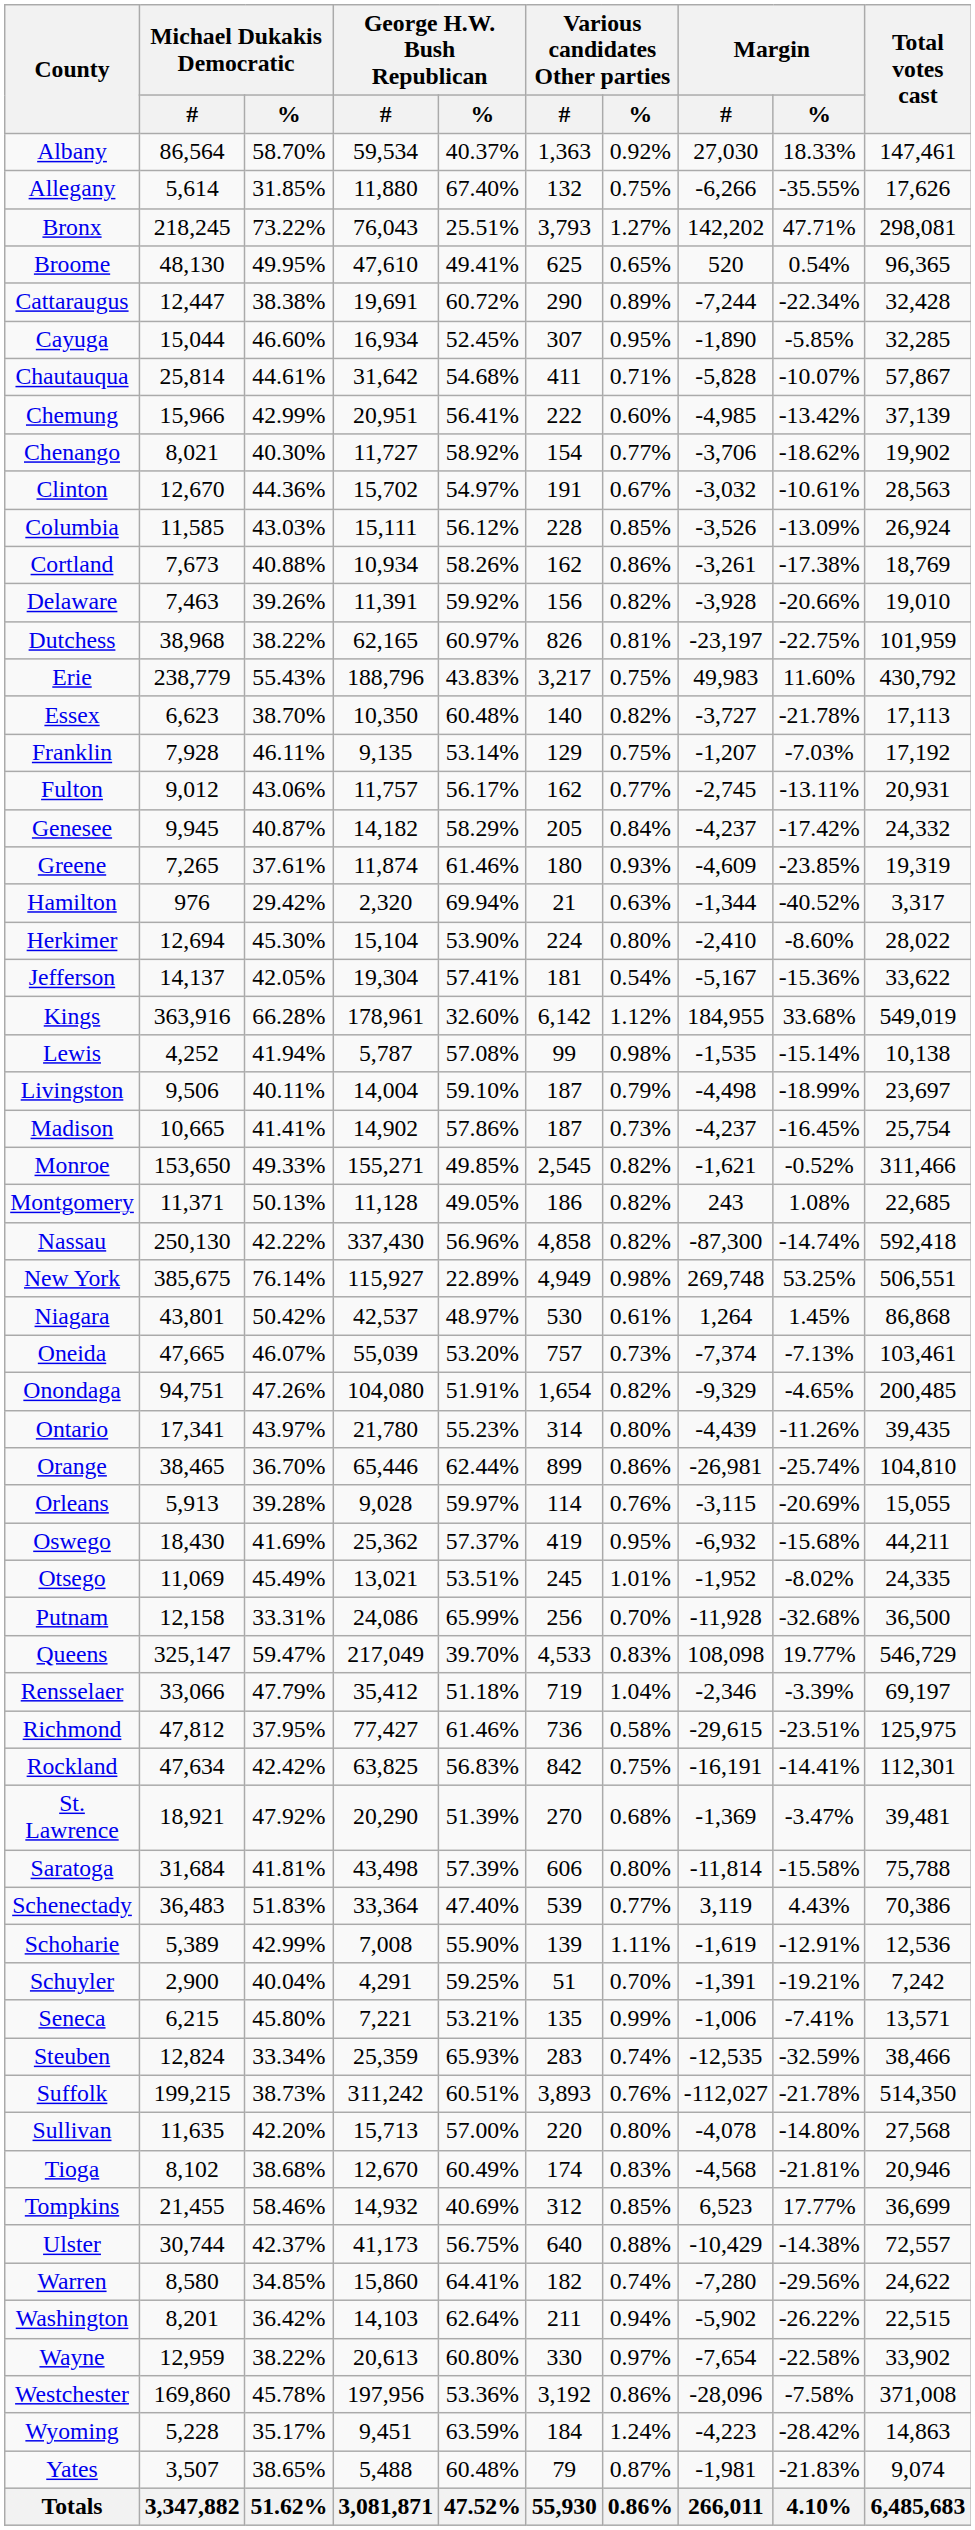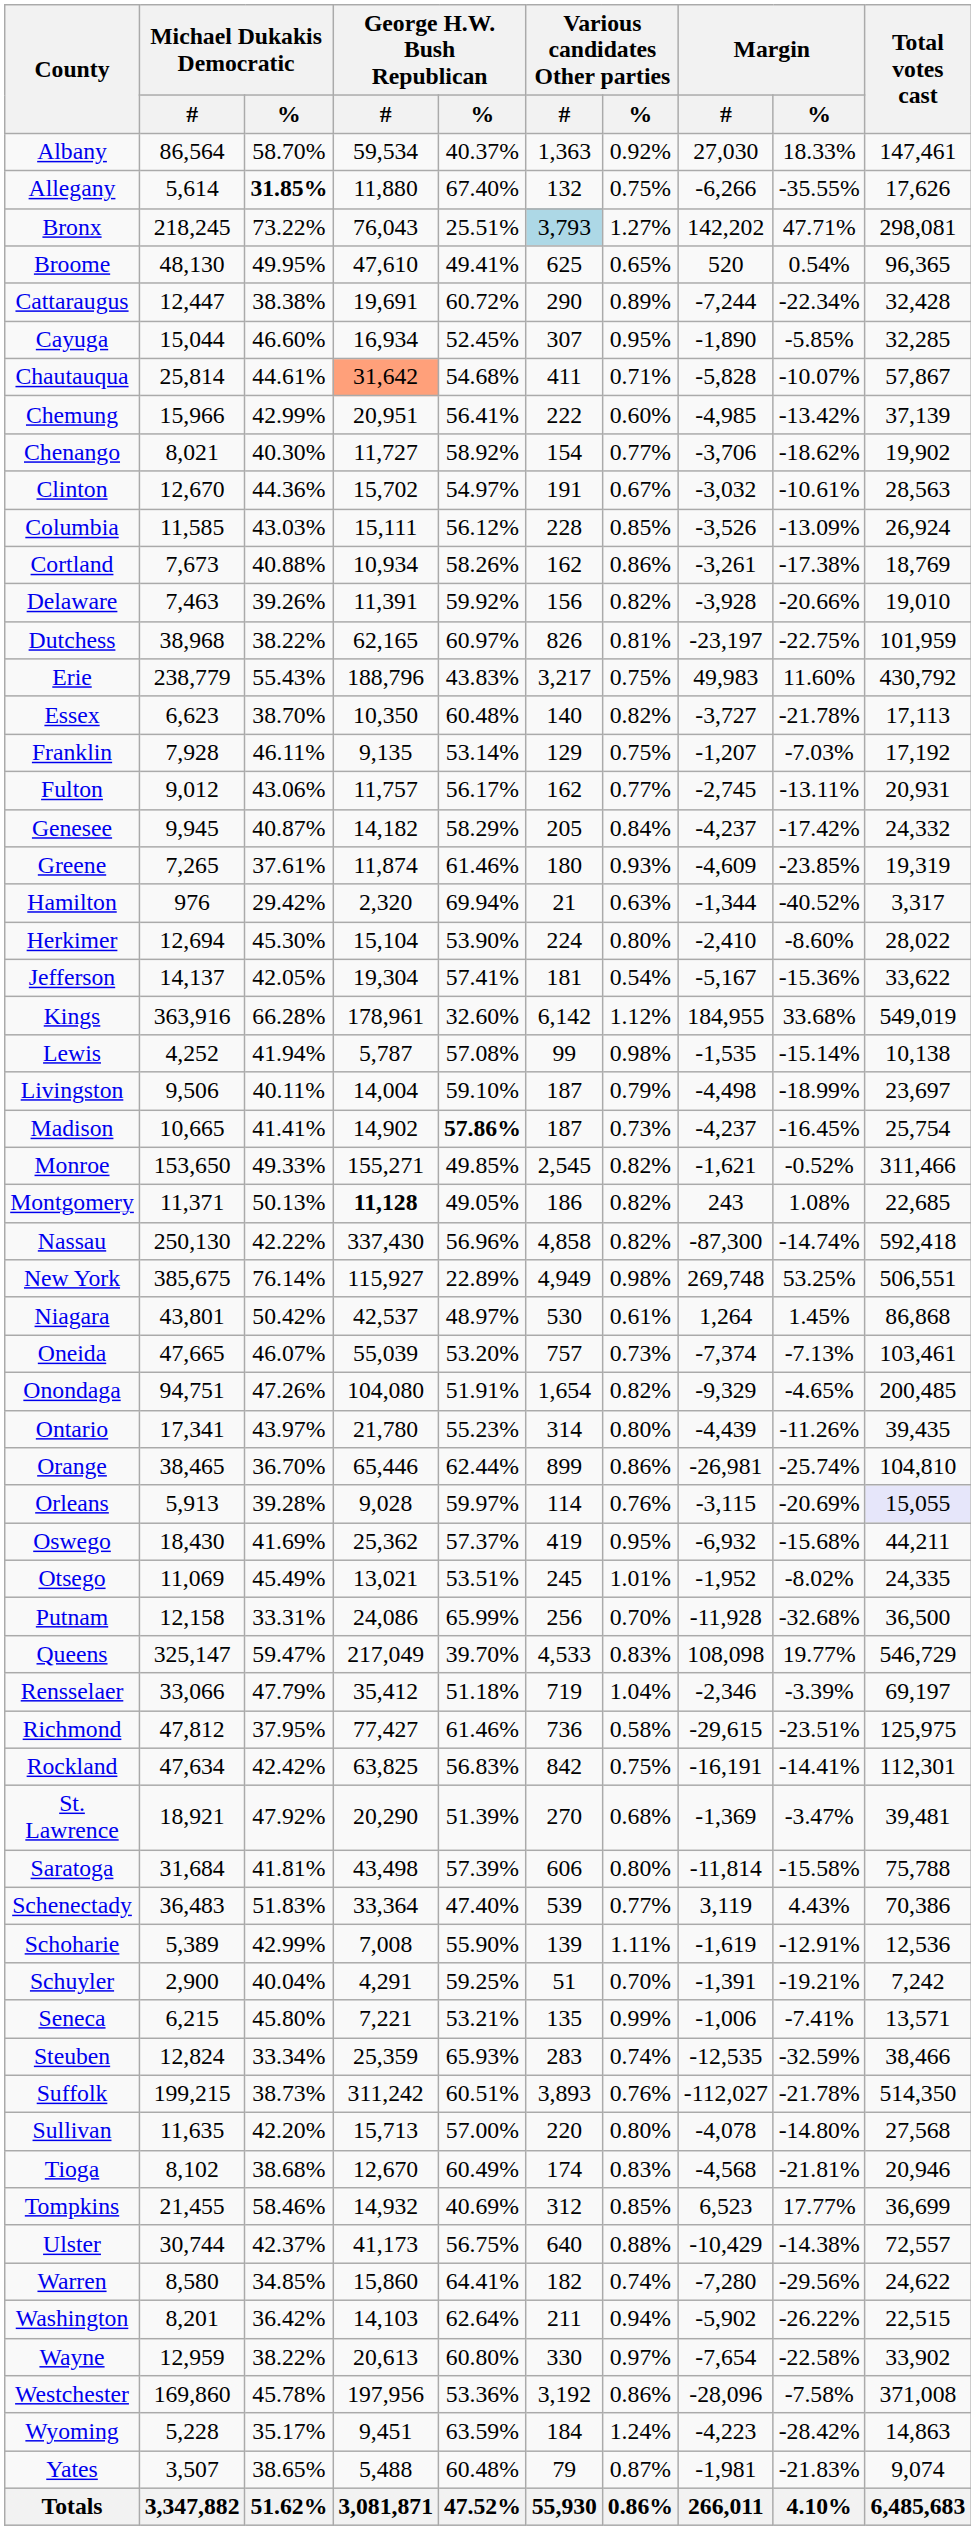(289, 189) normal -> (289, 189) bold
(564, 226) no background -> (564, 226) lightblue background
(386, 376) no background -> (386, 376) lightsalmon background
(482, 1128) normal -> (482, 1128) bold
(386, 1203) normal -> (386, 1203) bold
(918, 1503) no background -> (918, 1503) lavender background
